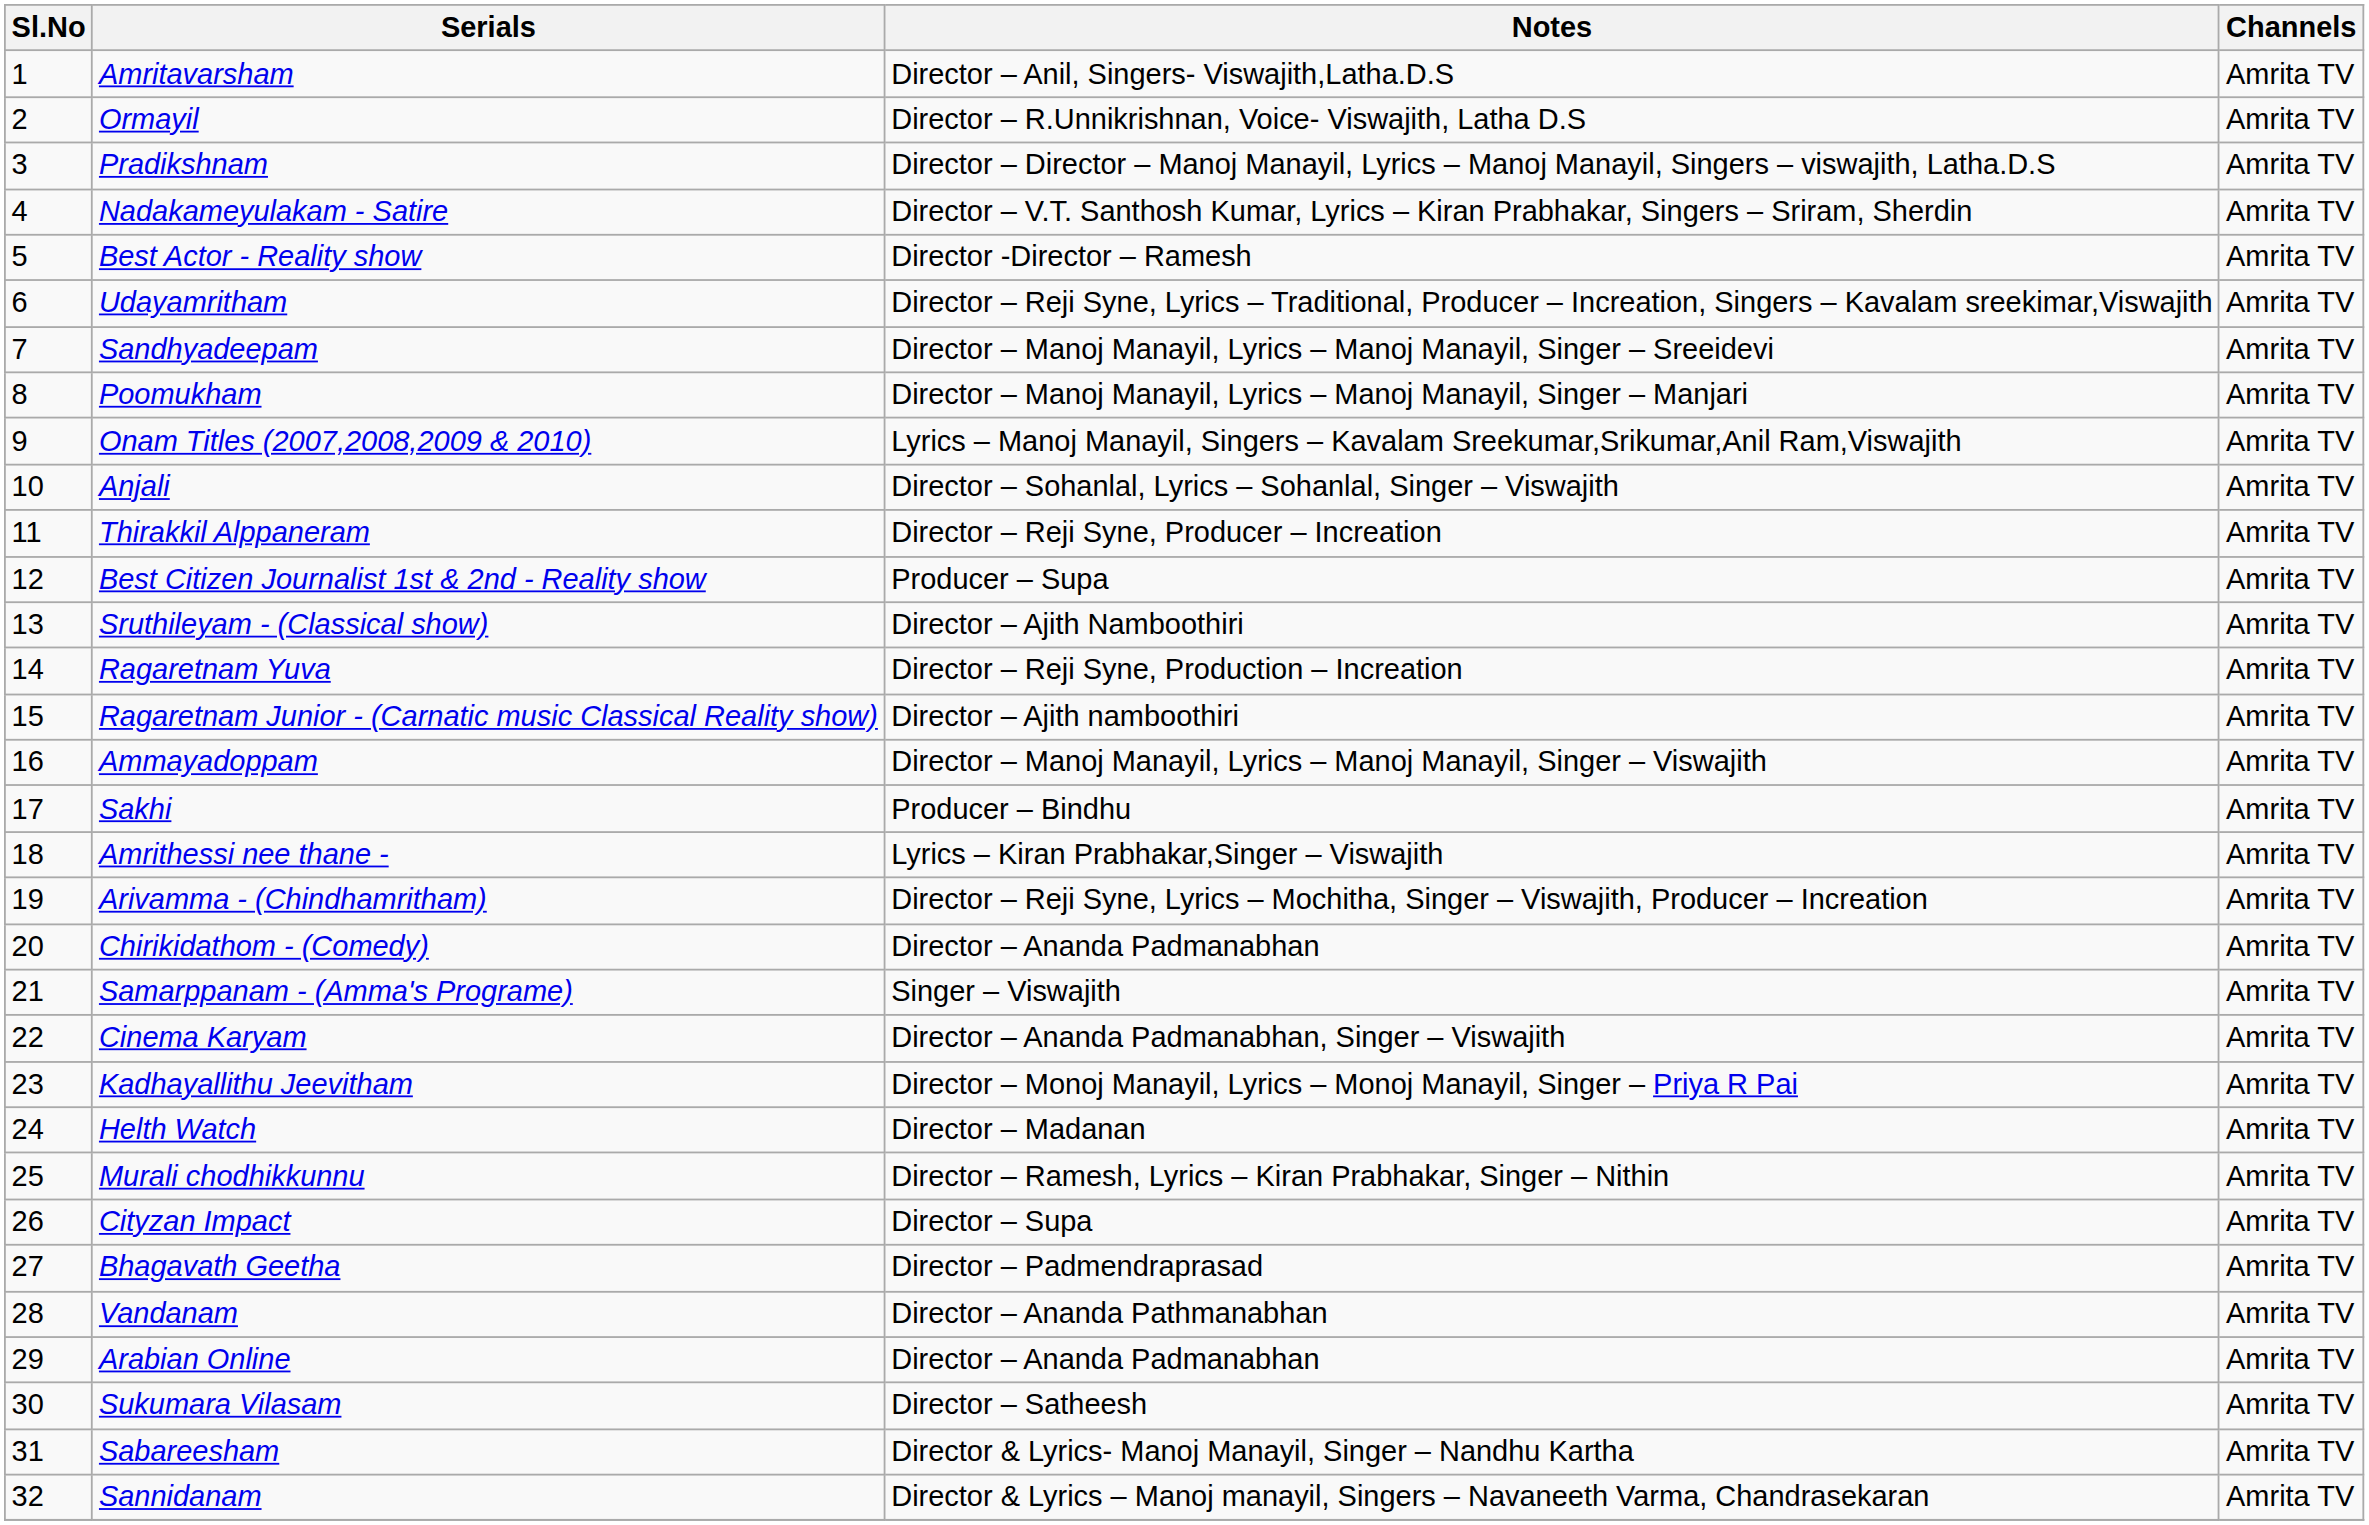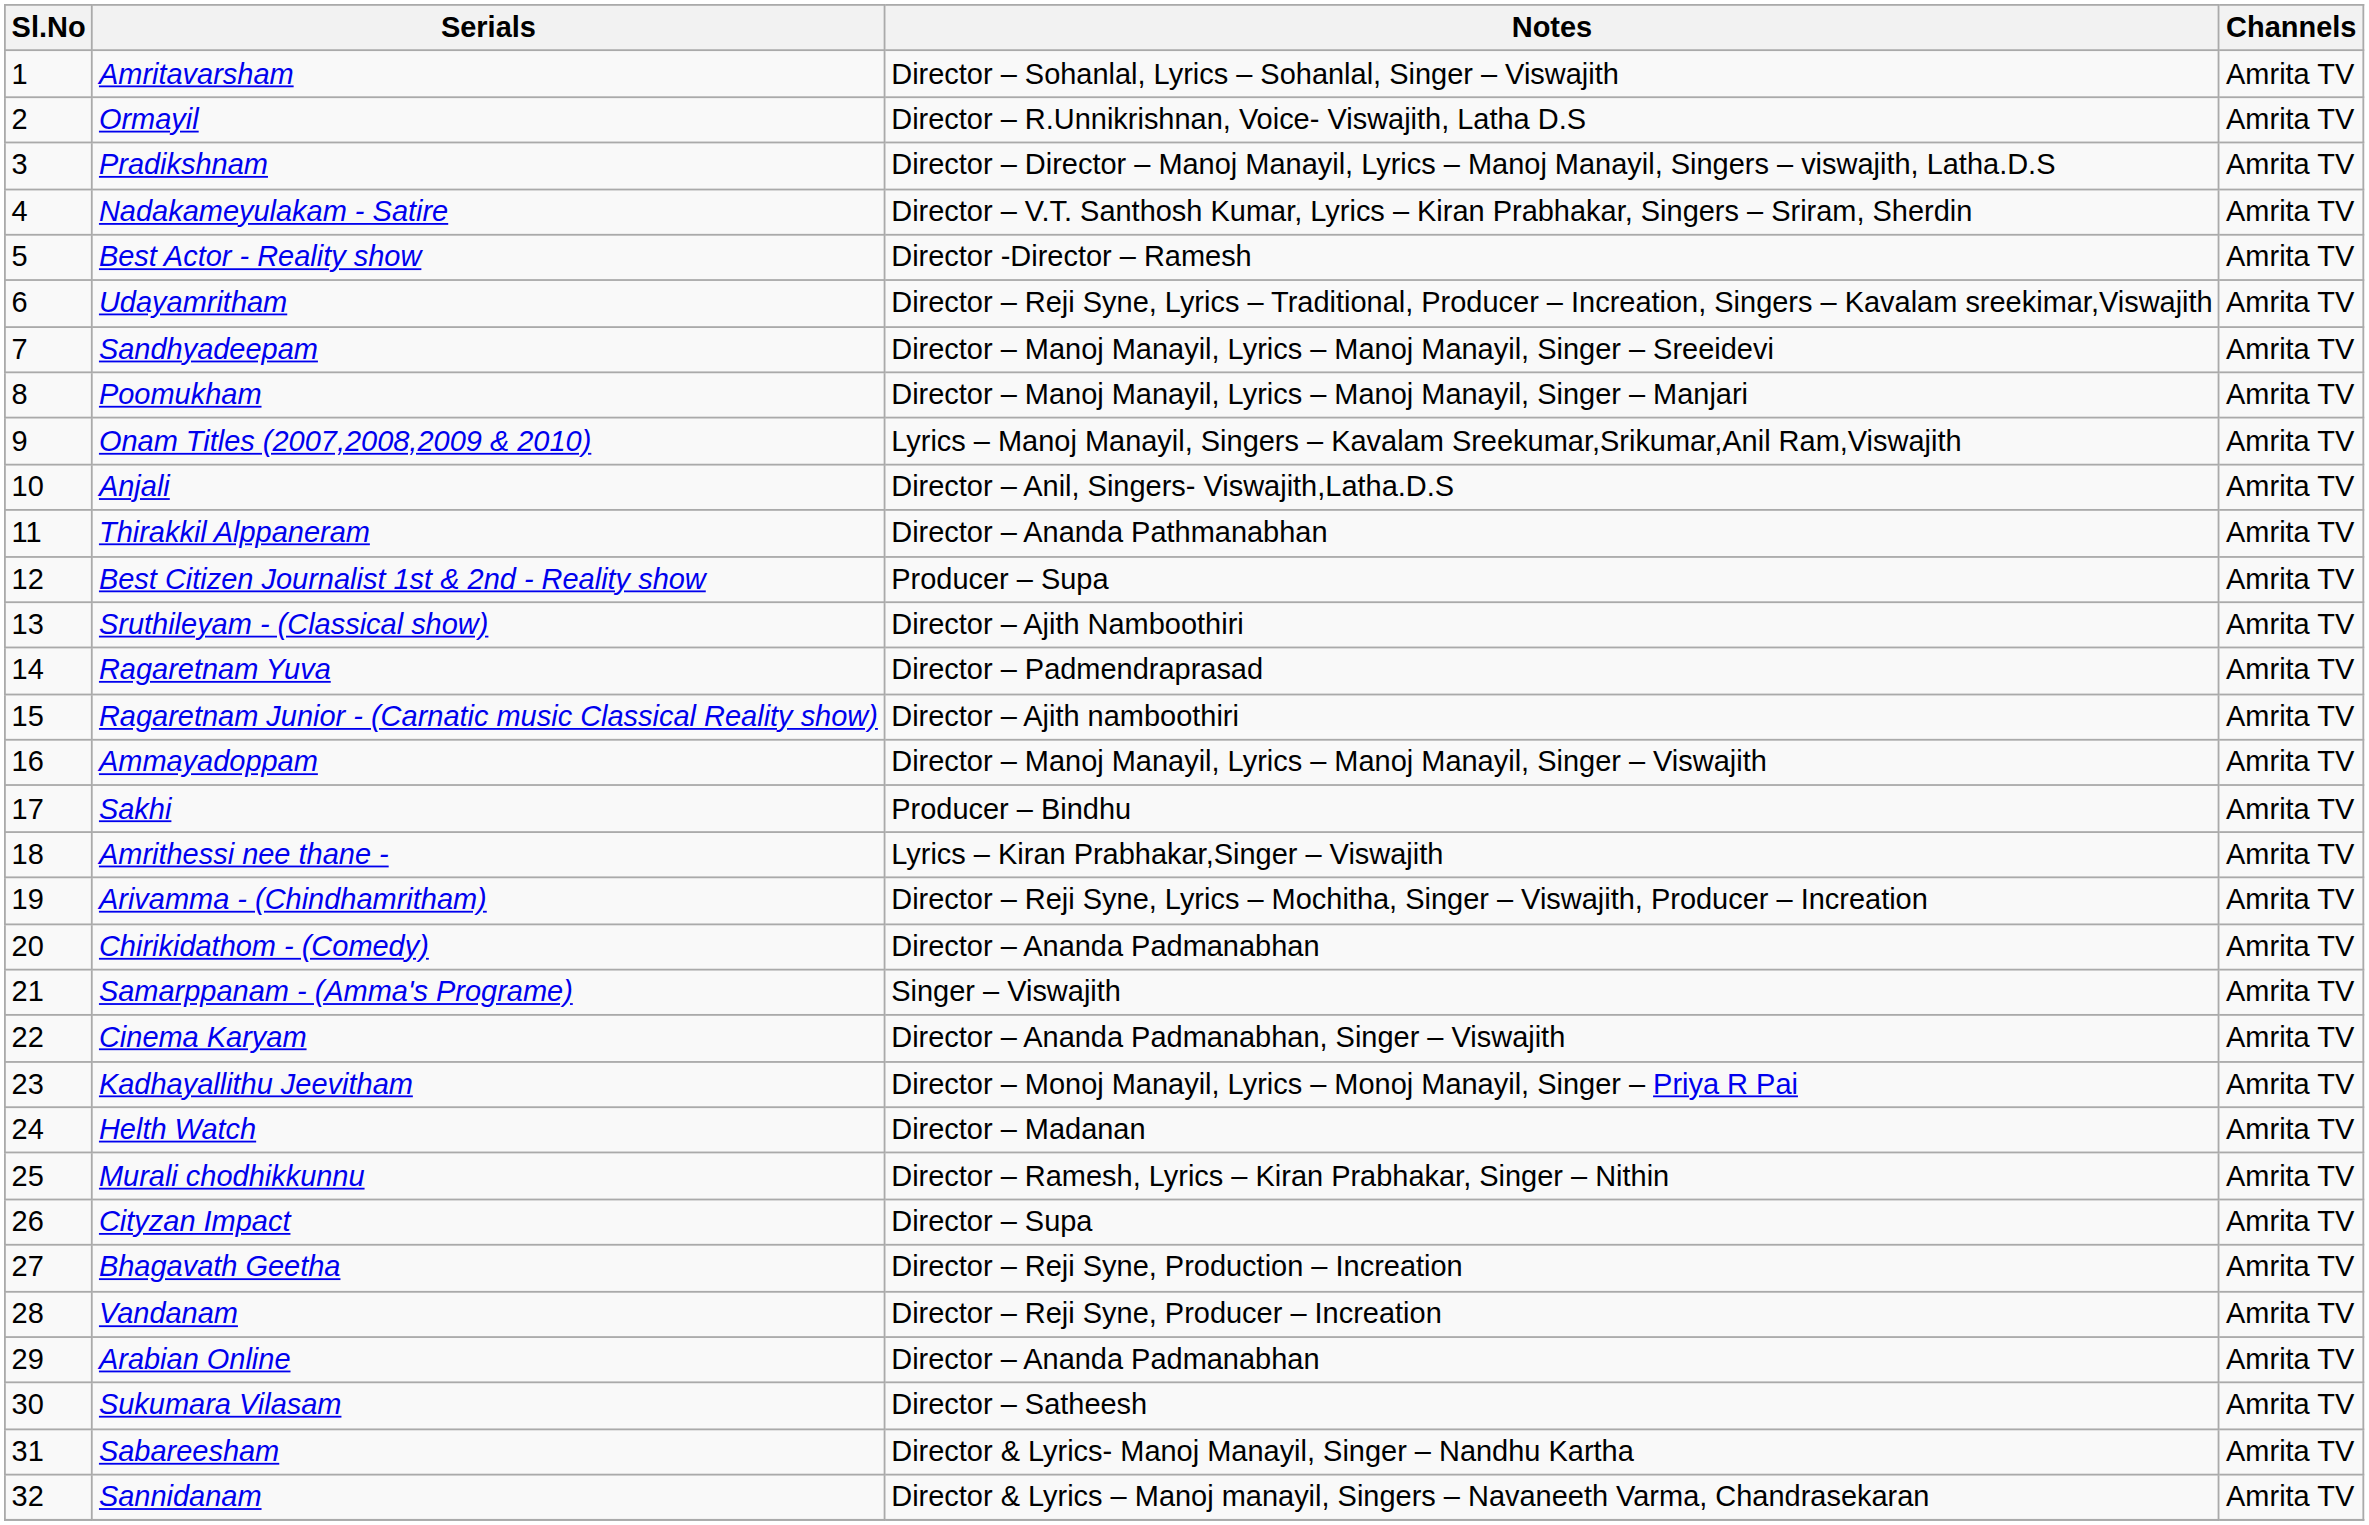(1173, 73) Director – Anil, Singers- Viswajith,Latha.D.S -> (1255, 73) Director – Sohanlal, Lyrics – Sohanlal, Singer – Viswajith
(1255, 486) Director – Sohanlal, Lyrics – Sohanlal, Singer – Viswajith -> (1173, 486) Director – Anil, Singers- Viswajith,Latha.D.S
(1166, 532) Director – Reji Syne, Producer – Increation -> (1109, 532) Director – Ananda Pathmanabhan
(1177, 670) Director – Reji Syne, Production – Increation -> (1077, 670) Director – Padmendraprasad
(1077, 1267) Director – Padmendraprasad -> (1177, 1267) Director – Reji Syne, Production – Increation
(1109, 1313) Director – Ananda Pathmanabhan -> (1166, 1313) Director – Reji Syne, Producer – Increation
